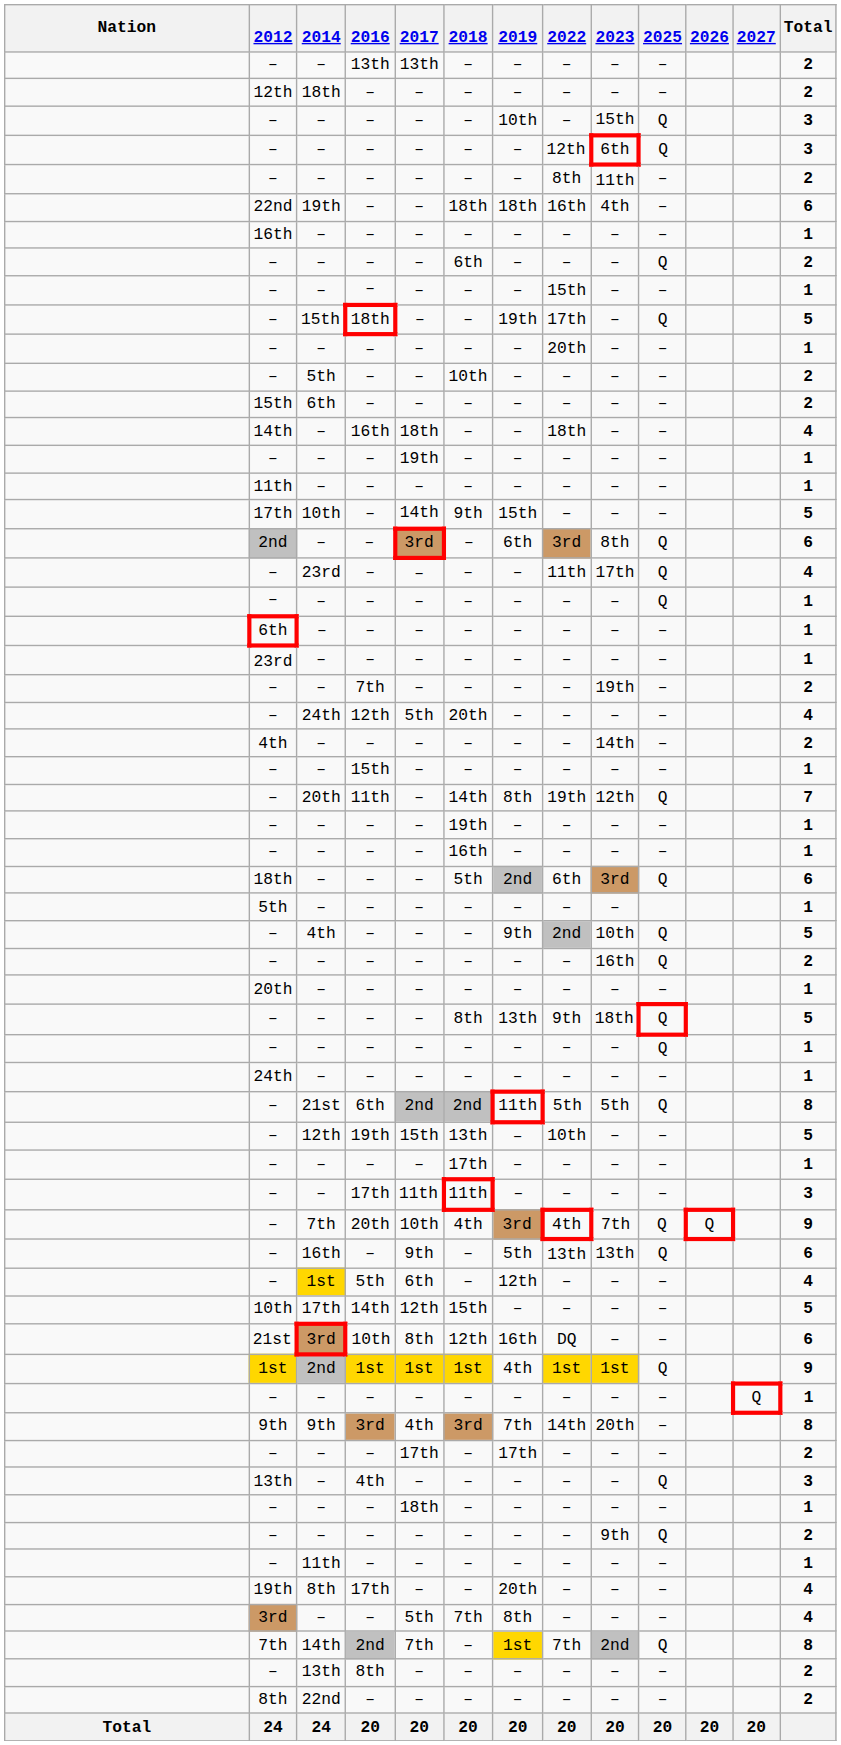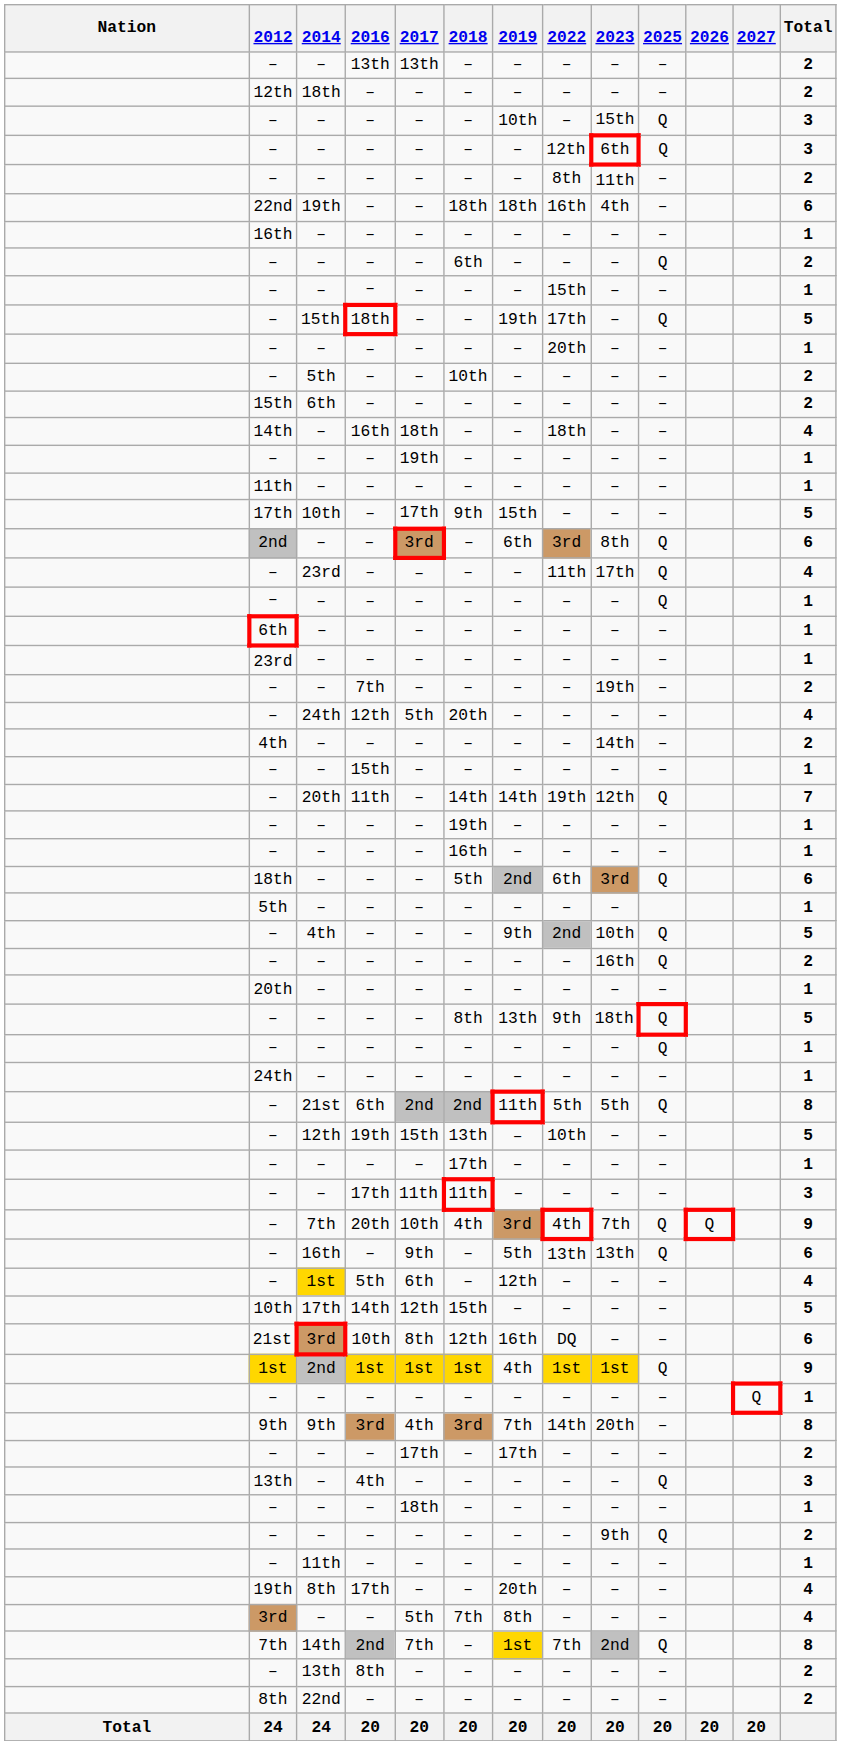(419, 513) 14th -> (419, 513) 17th
(518, 797) 8th -> (518, 797) 14th
